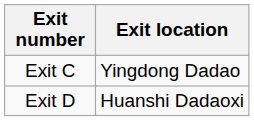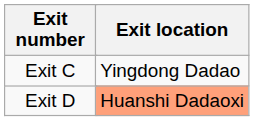(172, 100) no background -> (172, 100) lightsalmon background
